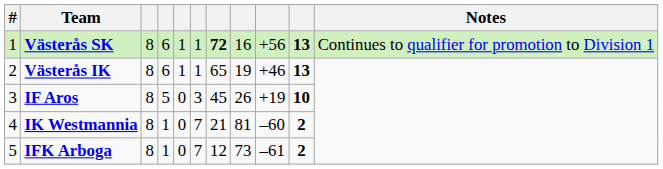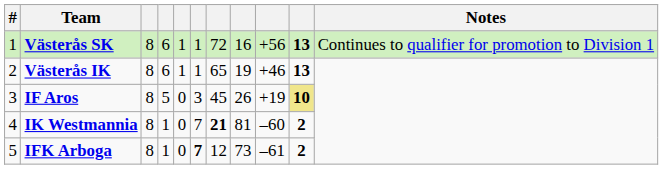(218, 44) bold -> (218, 44) normal
(301, 97) no background -> (301, 97) khaki background
(218, 124) normal -> (218, 124) bold
(198, 151) normal -> (198, 151) bold
